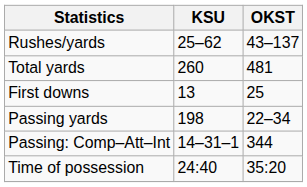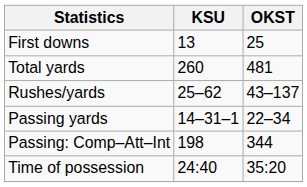rows swapped: (49, 93) <-> (57, 43)
(191, 118) 198 -> (208, 118) 14–31–1
(208, 143) 14–31–1 -> (191, 143) 198
